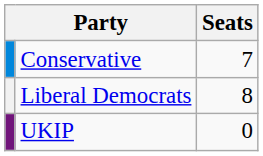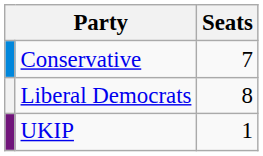(247, 131) 0 -> (247, 131) 1
